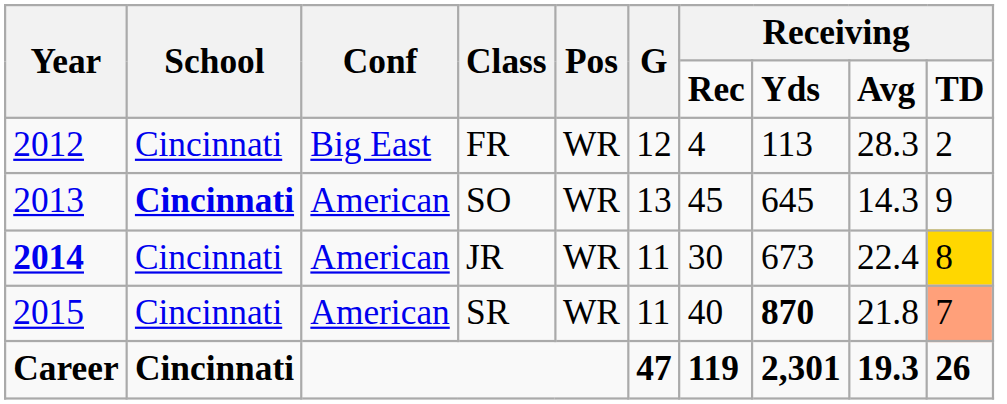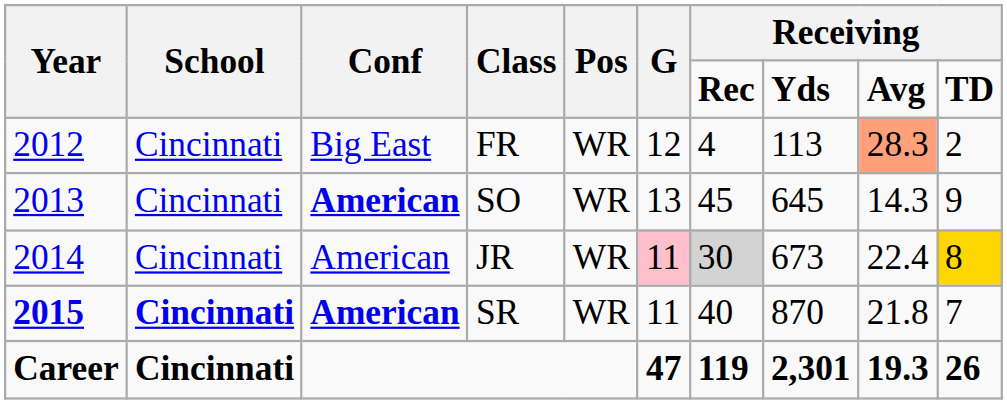(888, 144) no background -> (898, 144) lightsalmon background
(214, 200) bold -> (209, 200) normal
(380, 200) normal -> (385, 200) bold
(49, 256) bold -> (49, 256) normal
(653, 256) no background -> (663, 256) pink background
(706, 256) no background -> (715, 256) lightgrey background
(49, 312) normal -> (49, 312) bold
(209, 312) normal -> (214, 312) bold
(380, 312) normal -> (385, 312) bold
(788, 312) bold -> (797, 312) normal
(944, 312) lightsalmon background -> (954, 312) no background
